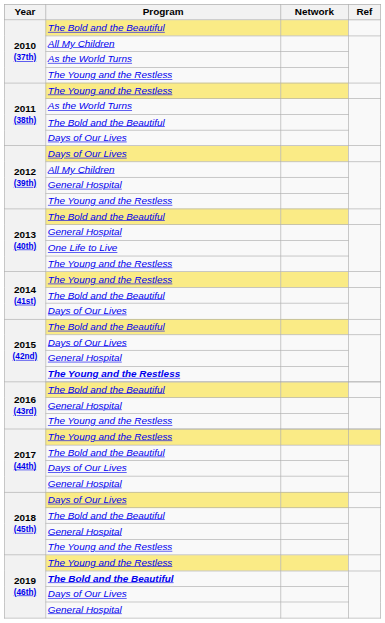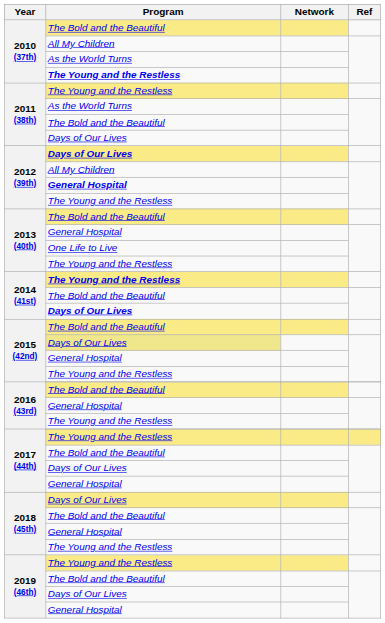(110, 75) normal -> (114, 75) bold
(87, 153) normal -> (90, 153) bold
(85, 185) normal -> (87, 185) bold
(110, 279) normal -> (114, 279) bold
(87, 311) normal -> (90, 311) bold
(87, 342) no background -> (87, 342) khaki background
(114, 374) bold -> (110, 374) normal
(111, 578) bold -> (106, 578) normal
